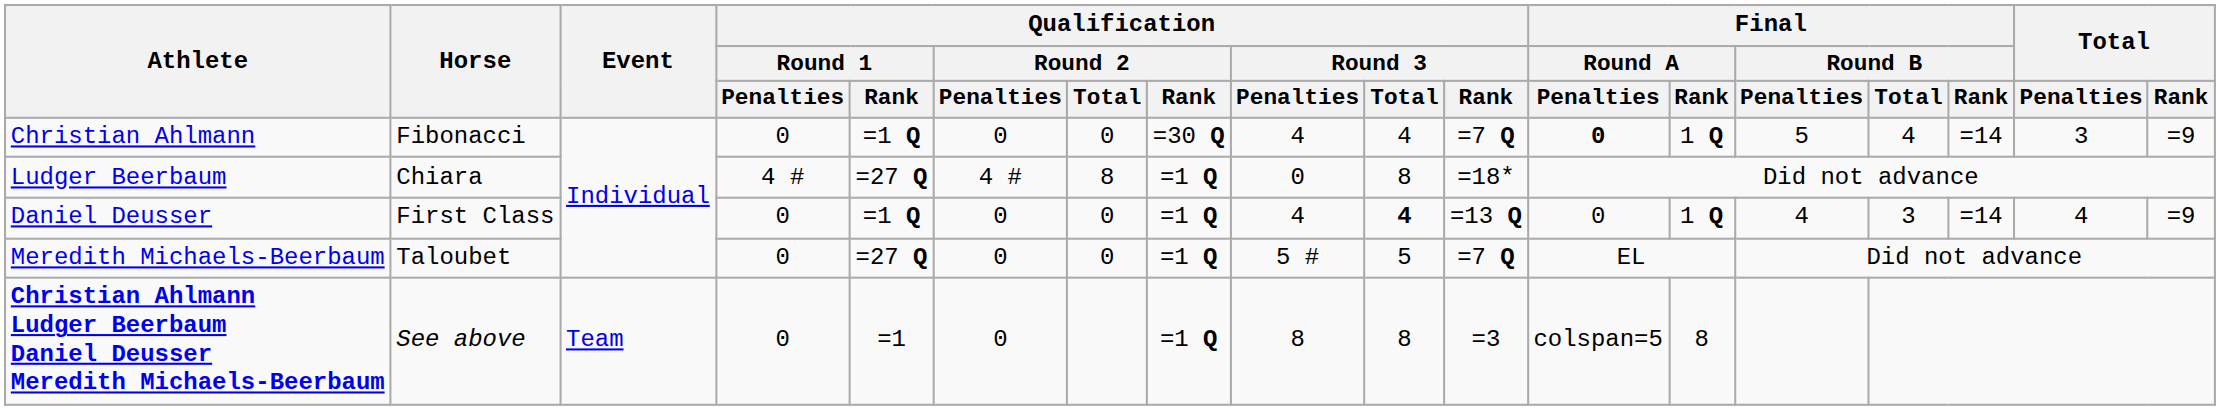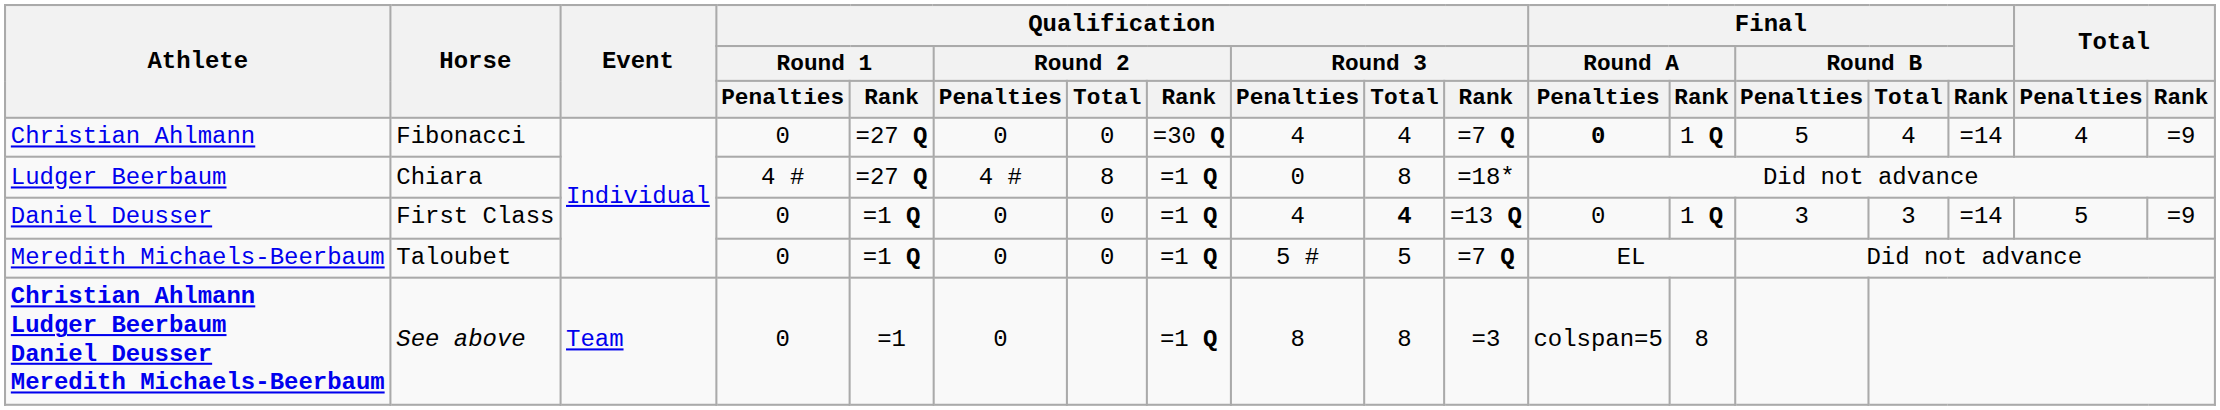(892, 137) =1 Q -> (892, 137) =27 Q
(2081, 137) 3 -> (2081, 137) 4
(1802, 217) 4 -> (1802, 217) 3
(2081, 217) 4 -> (2081, 217) 5
(892, 258) =27 Q -> (892, 258) =1 Q
